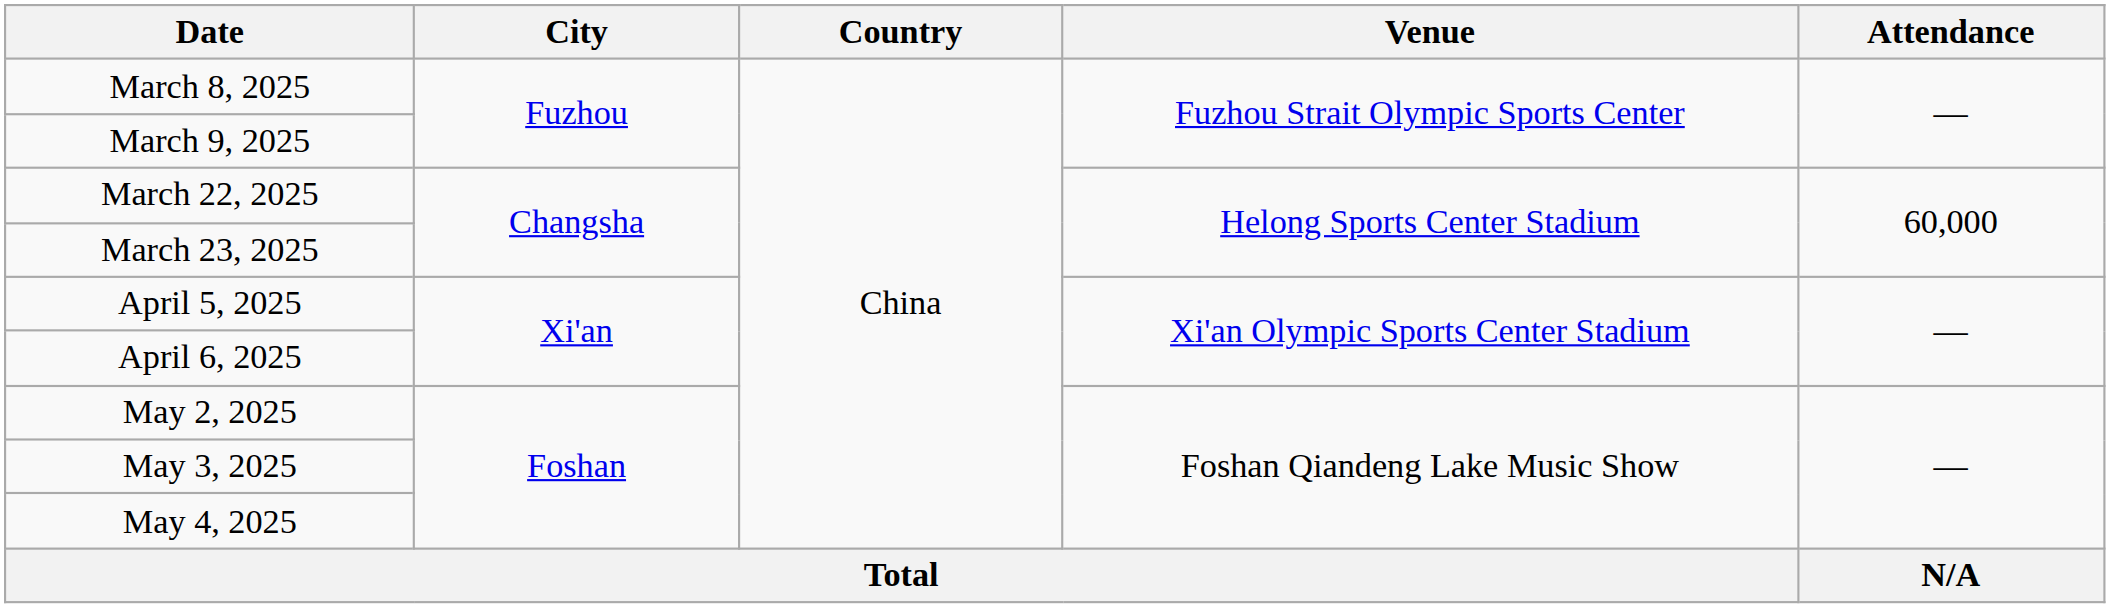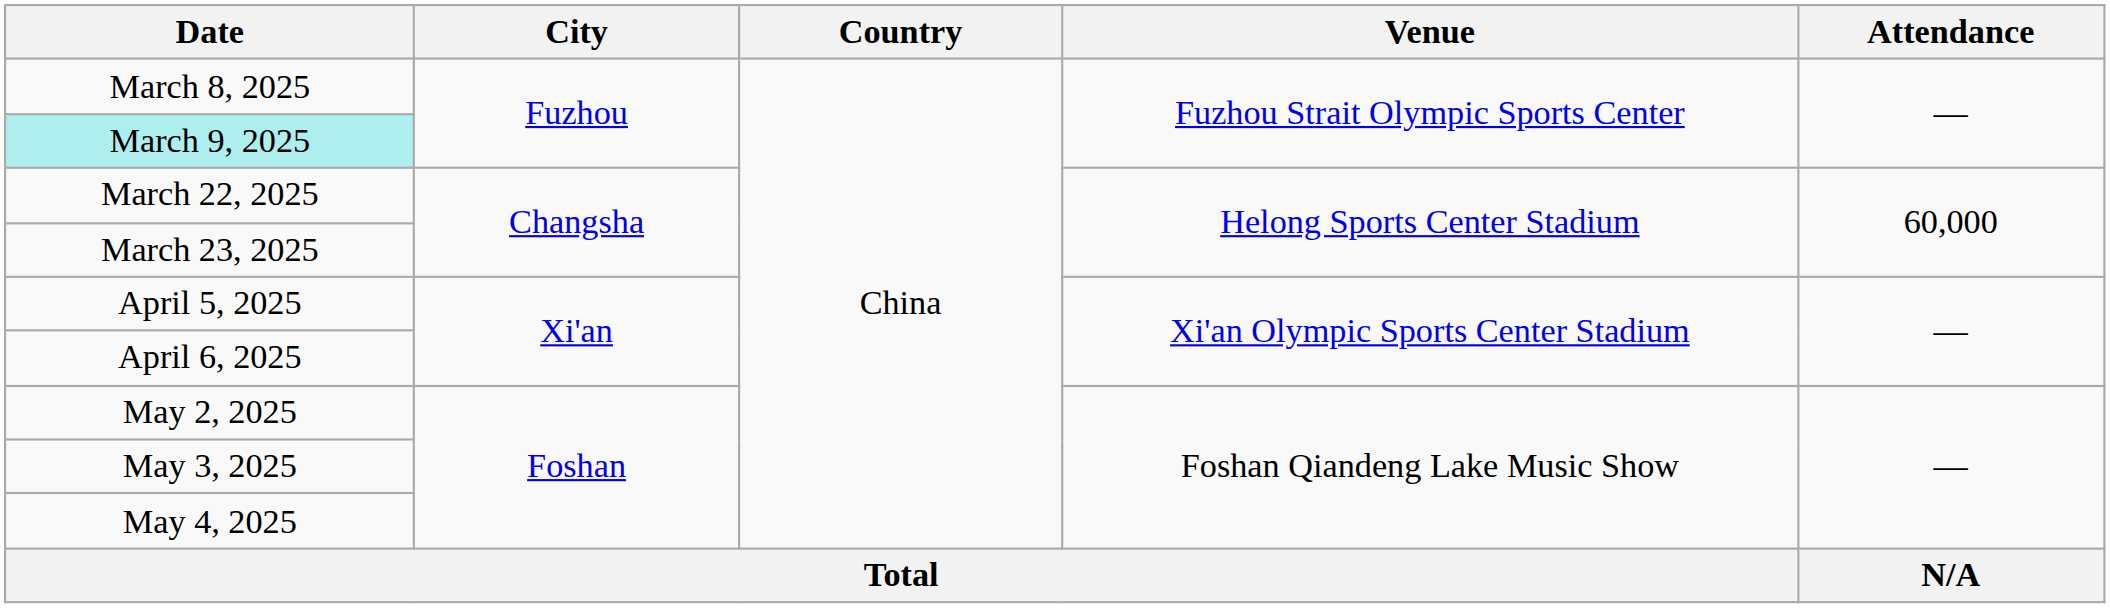(210, 140) no background -> (210, 140) paleturquoise background
